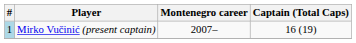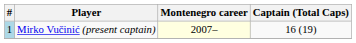(204, 30) no background -> (204, 30) lightyellow background
